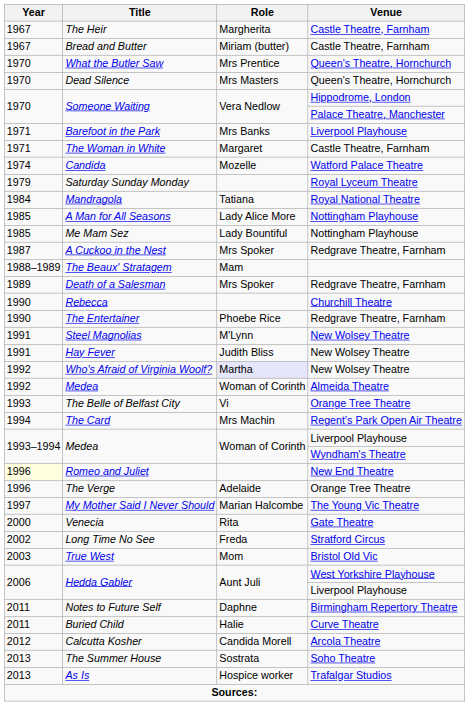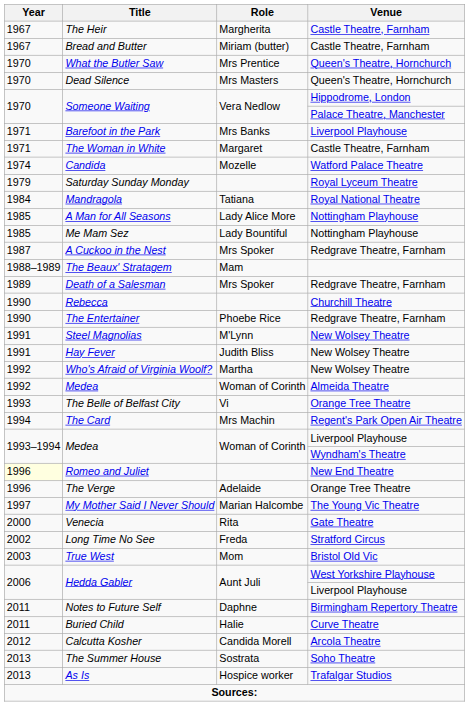(236, 370) lavender background -> (236, 370) no background
